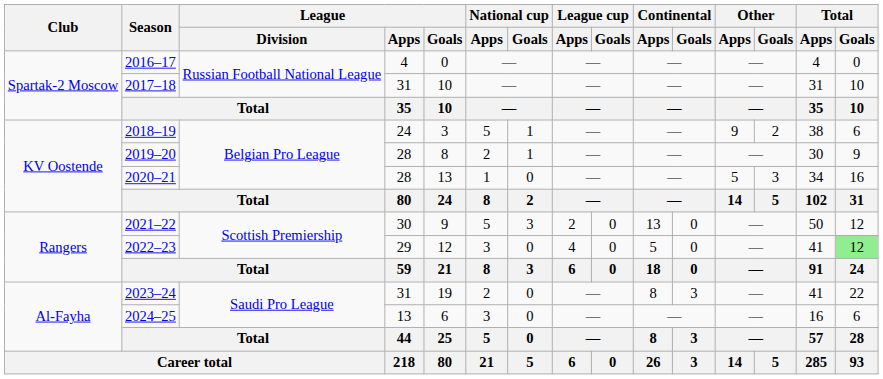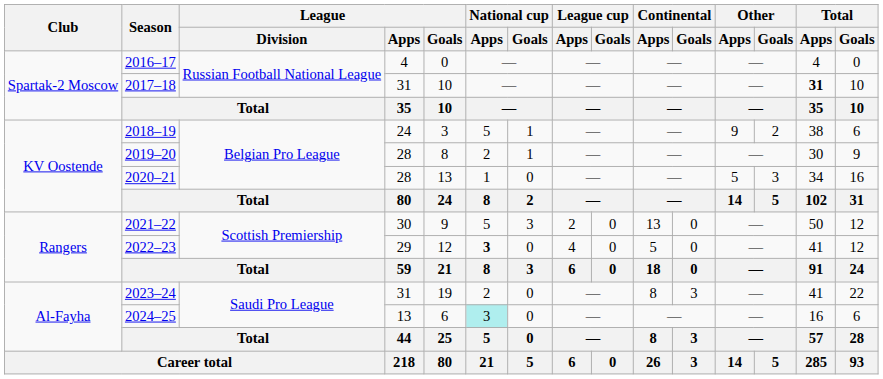(816, 85) normal -> (816, 85) bold
(487, 246) normal -> (487, 246) bold
(857, 246) lightgreen background -> (857, 246) no background
(487, 316) no background -> (487, 316) paleturquoise background
